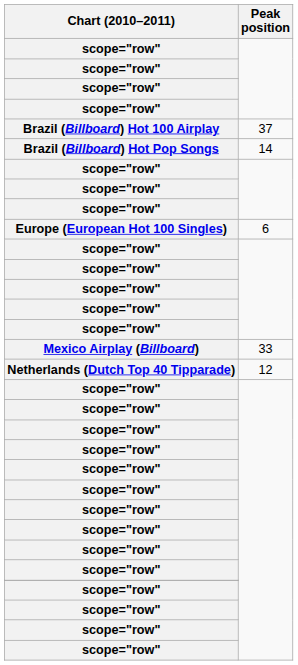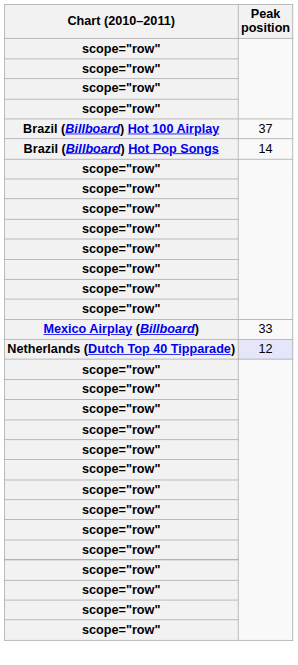- row: (121, 229)
(265, 369) no background -> (265, 349) lavender background
